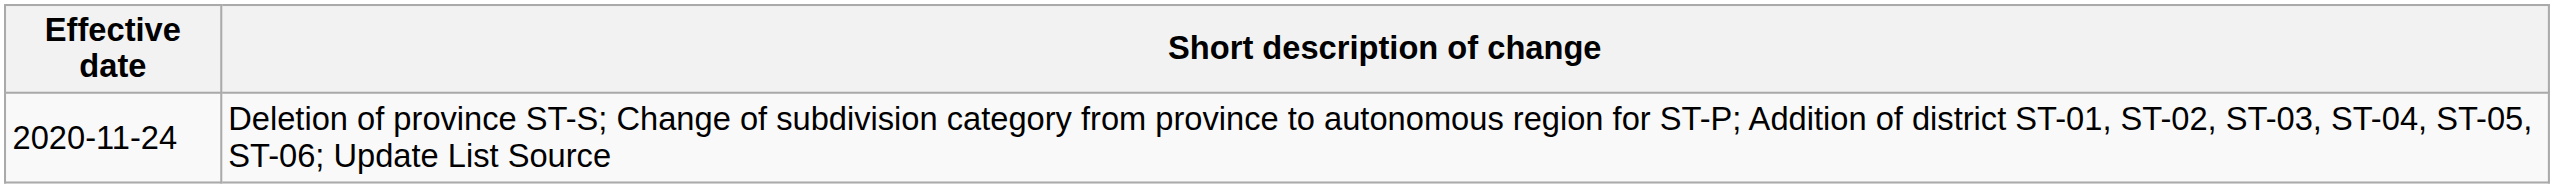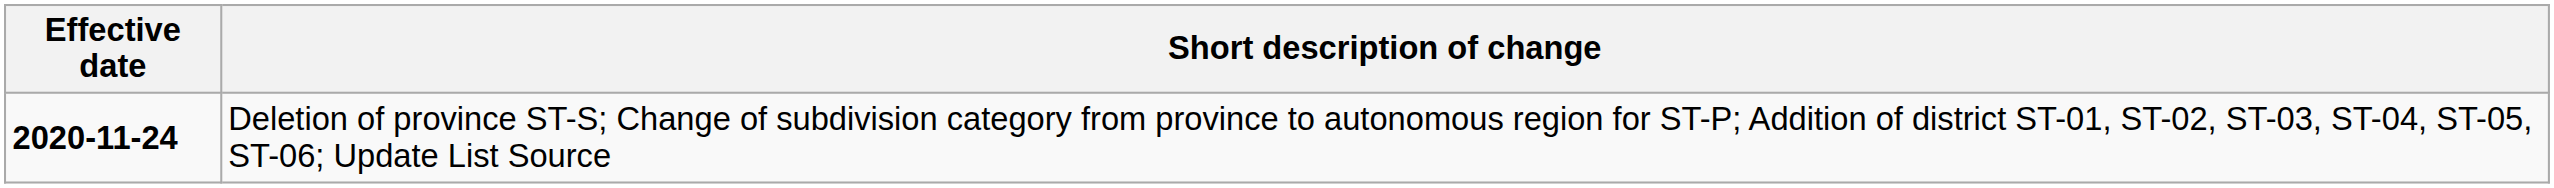(95, 137) normal -> (95, 137) bold
